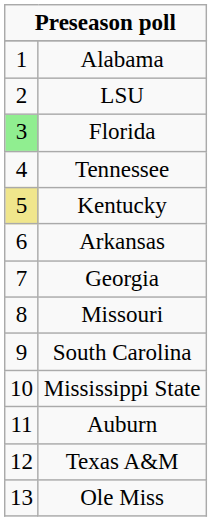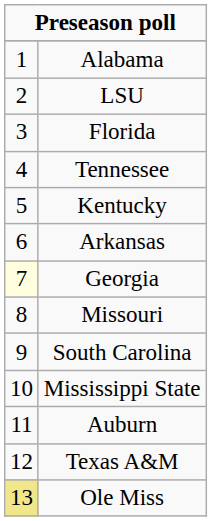(22, 132) lightgreen background -> (22, 132) no background
(22, 205) khaki background -> (22, 205) no background
(22, 278) no background -> (22, 278) lightyellow background
(22, 497) no background -> (22, 497) khaki background
